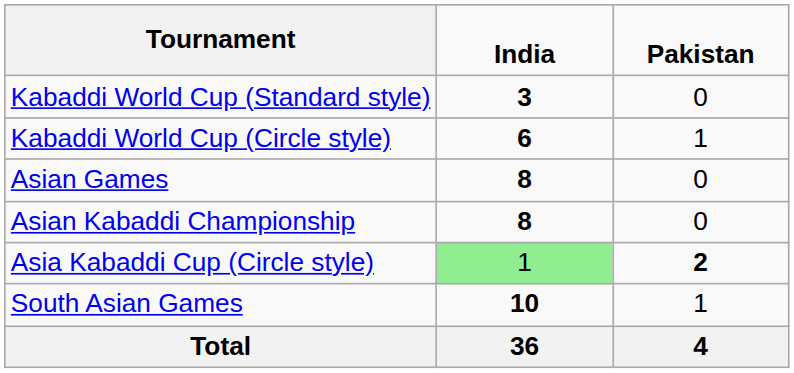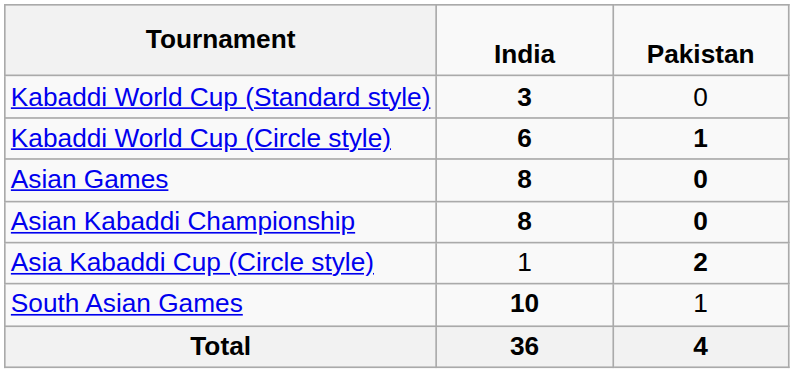(701, 138) normal -> (701, 138) bold
(701, 179) normal -> (701, 179) bold
(701, 221) normal -> (701, 221) bold
(525, 262) lightgreen background -> (525, 262) no background
